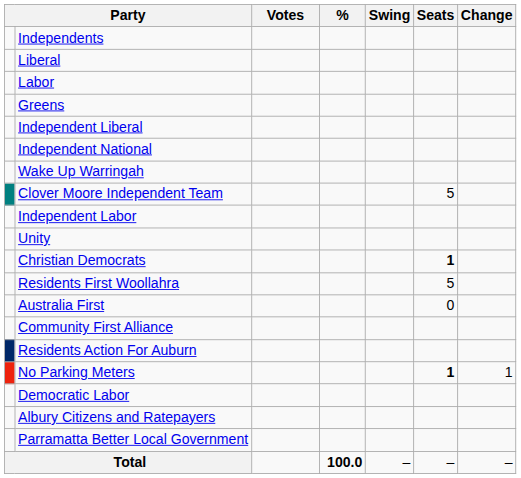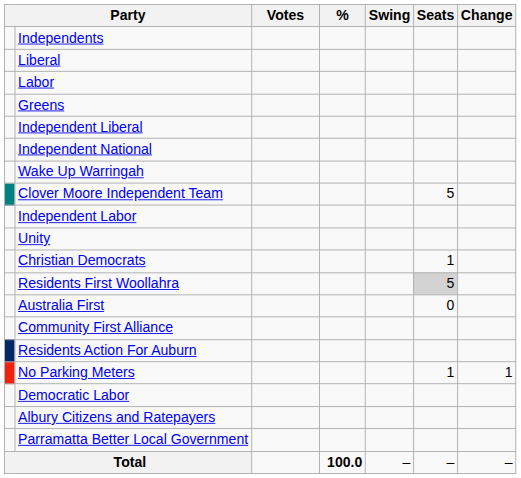(450, 261) bold -> (450, 261) normal
(450, 283) no background -> (450, 283) lightgrey background
(450, 372) bold -> (450, 372) normal
